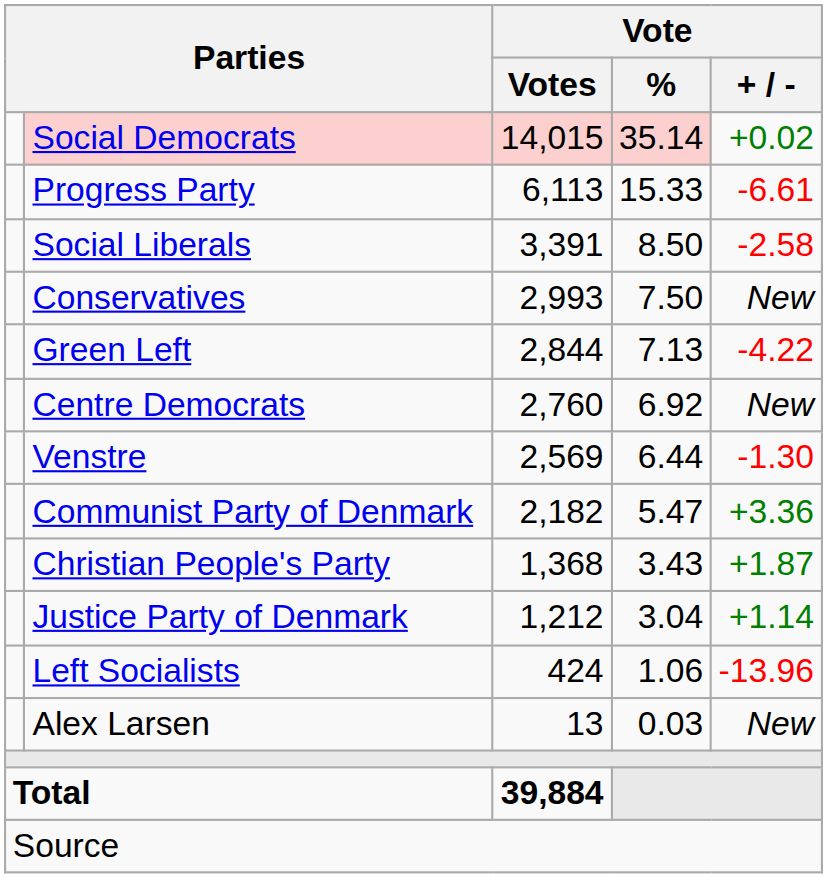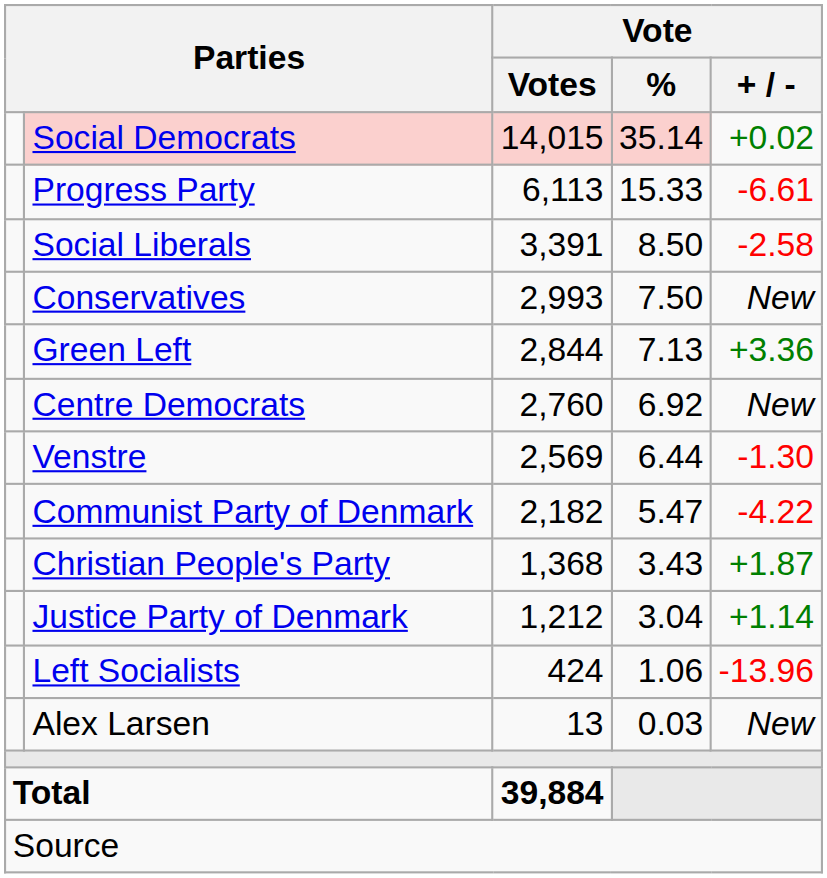(776, 350) -4.22 -> (771, 350) +3.36
(771, 510) +3.36 -> (776, 510) -4.22
